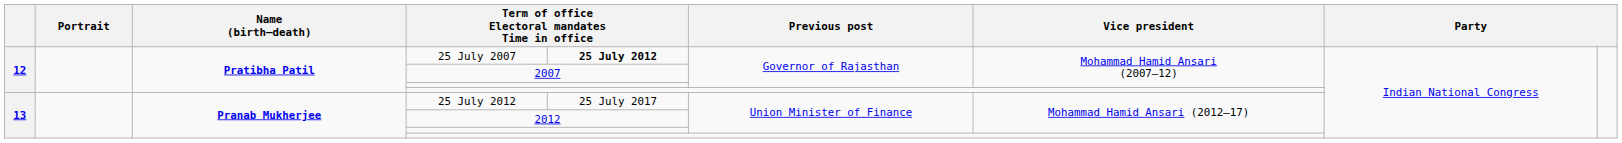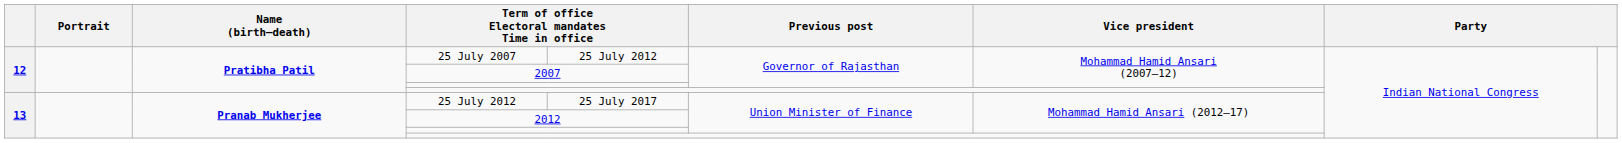(618, 56) bold -> (618, 56) normal
